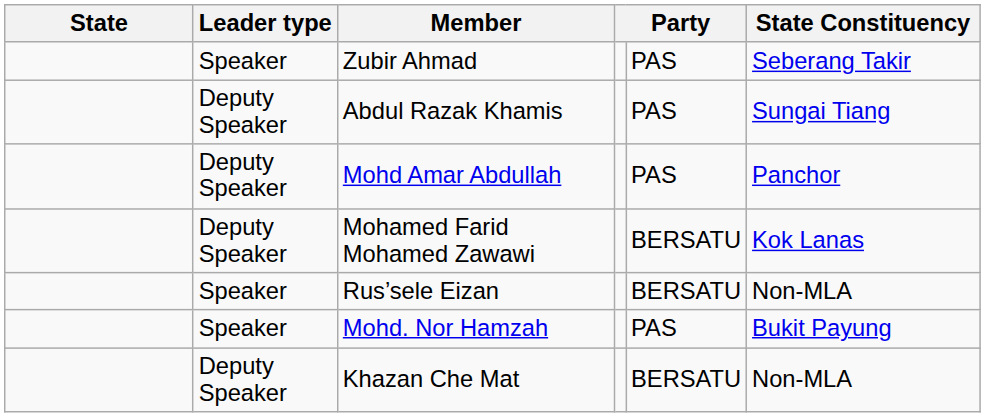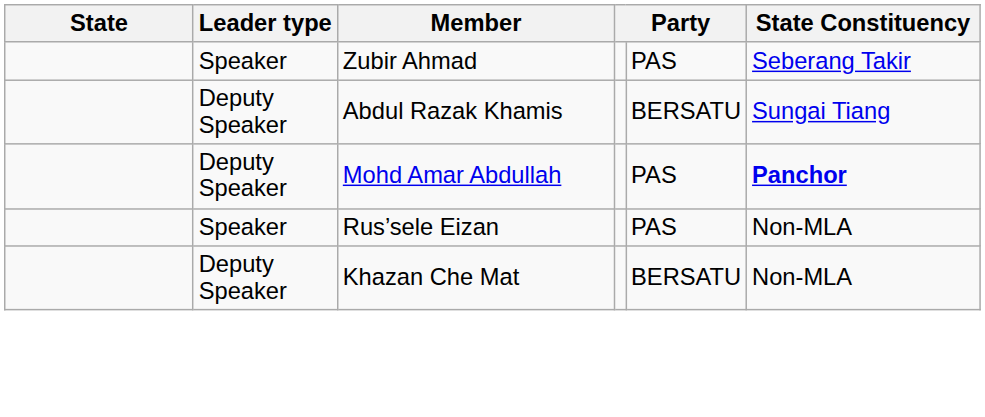(654, 111) PAS -> (686, 111) BERSATU
(796, 175) normal -> (799, 175) bold
- row: (439, 240)
(686, 290) BERSATU -> (654, 226) PAS
- row: (445, 328)
